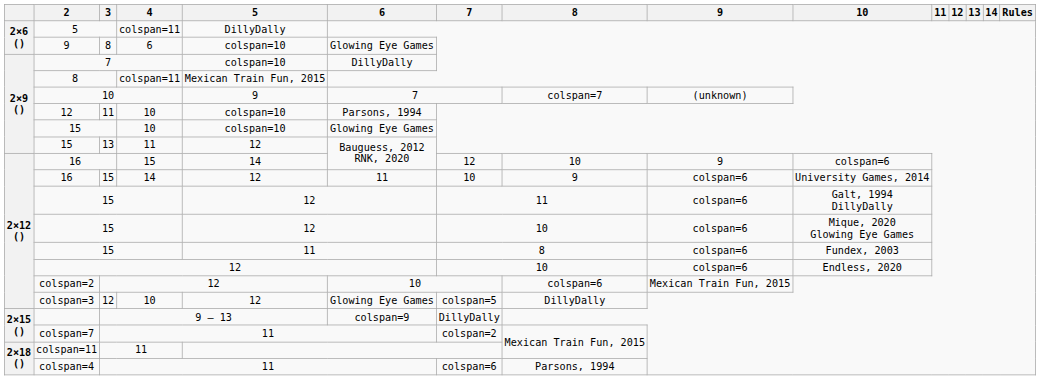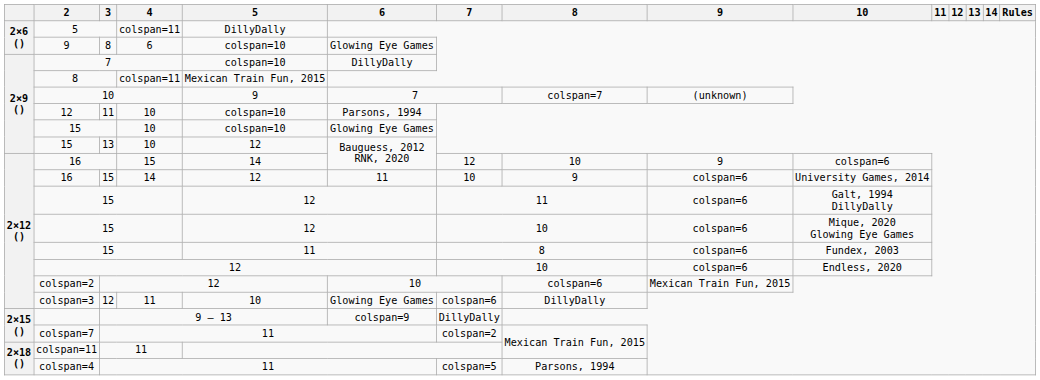(150, 145) 11 -> (150, 145) 10
(150, 300) 10 -> (150, 300) 11
(255, 300) 12 -> (255, 300) 10
(469, 300) colspan=5 -> (469, 300) colspan=6
(469, 367) colspan=6 -> (469, 367) colspan=5
